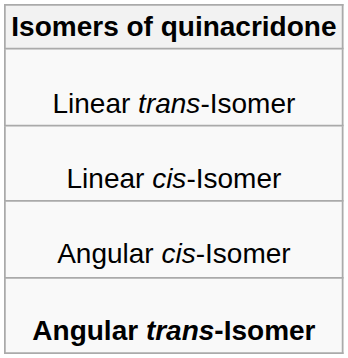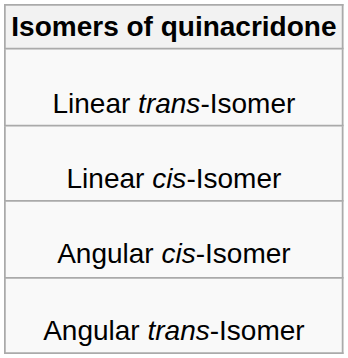(174, 330) bold -> (174, 330) normal
